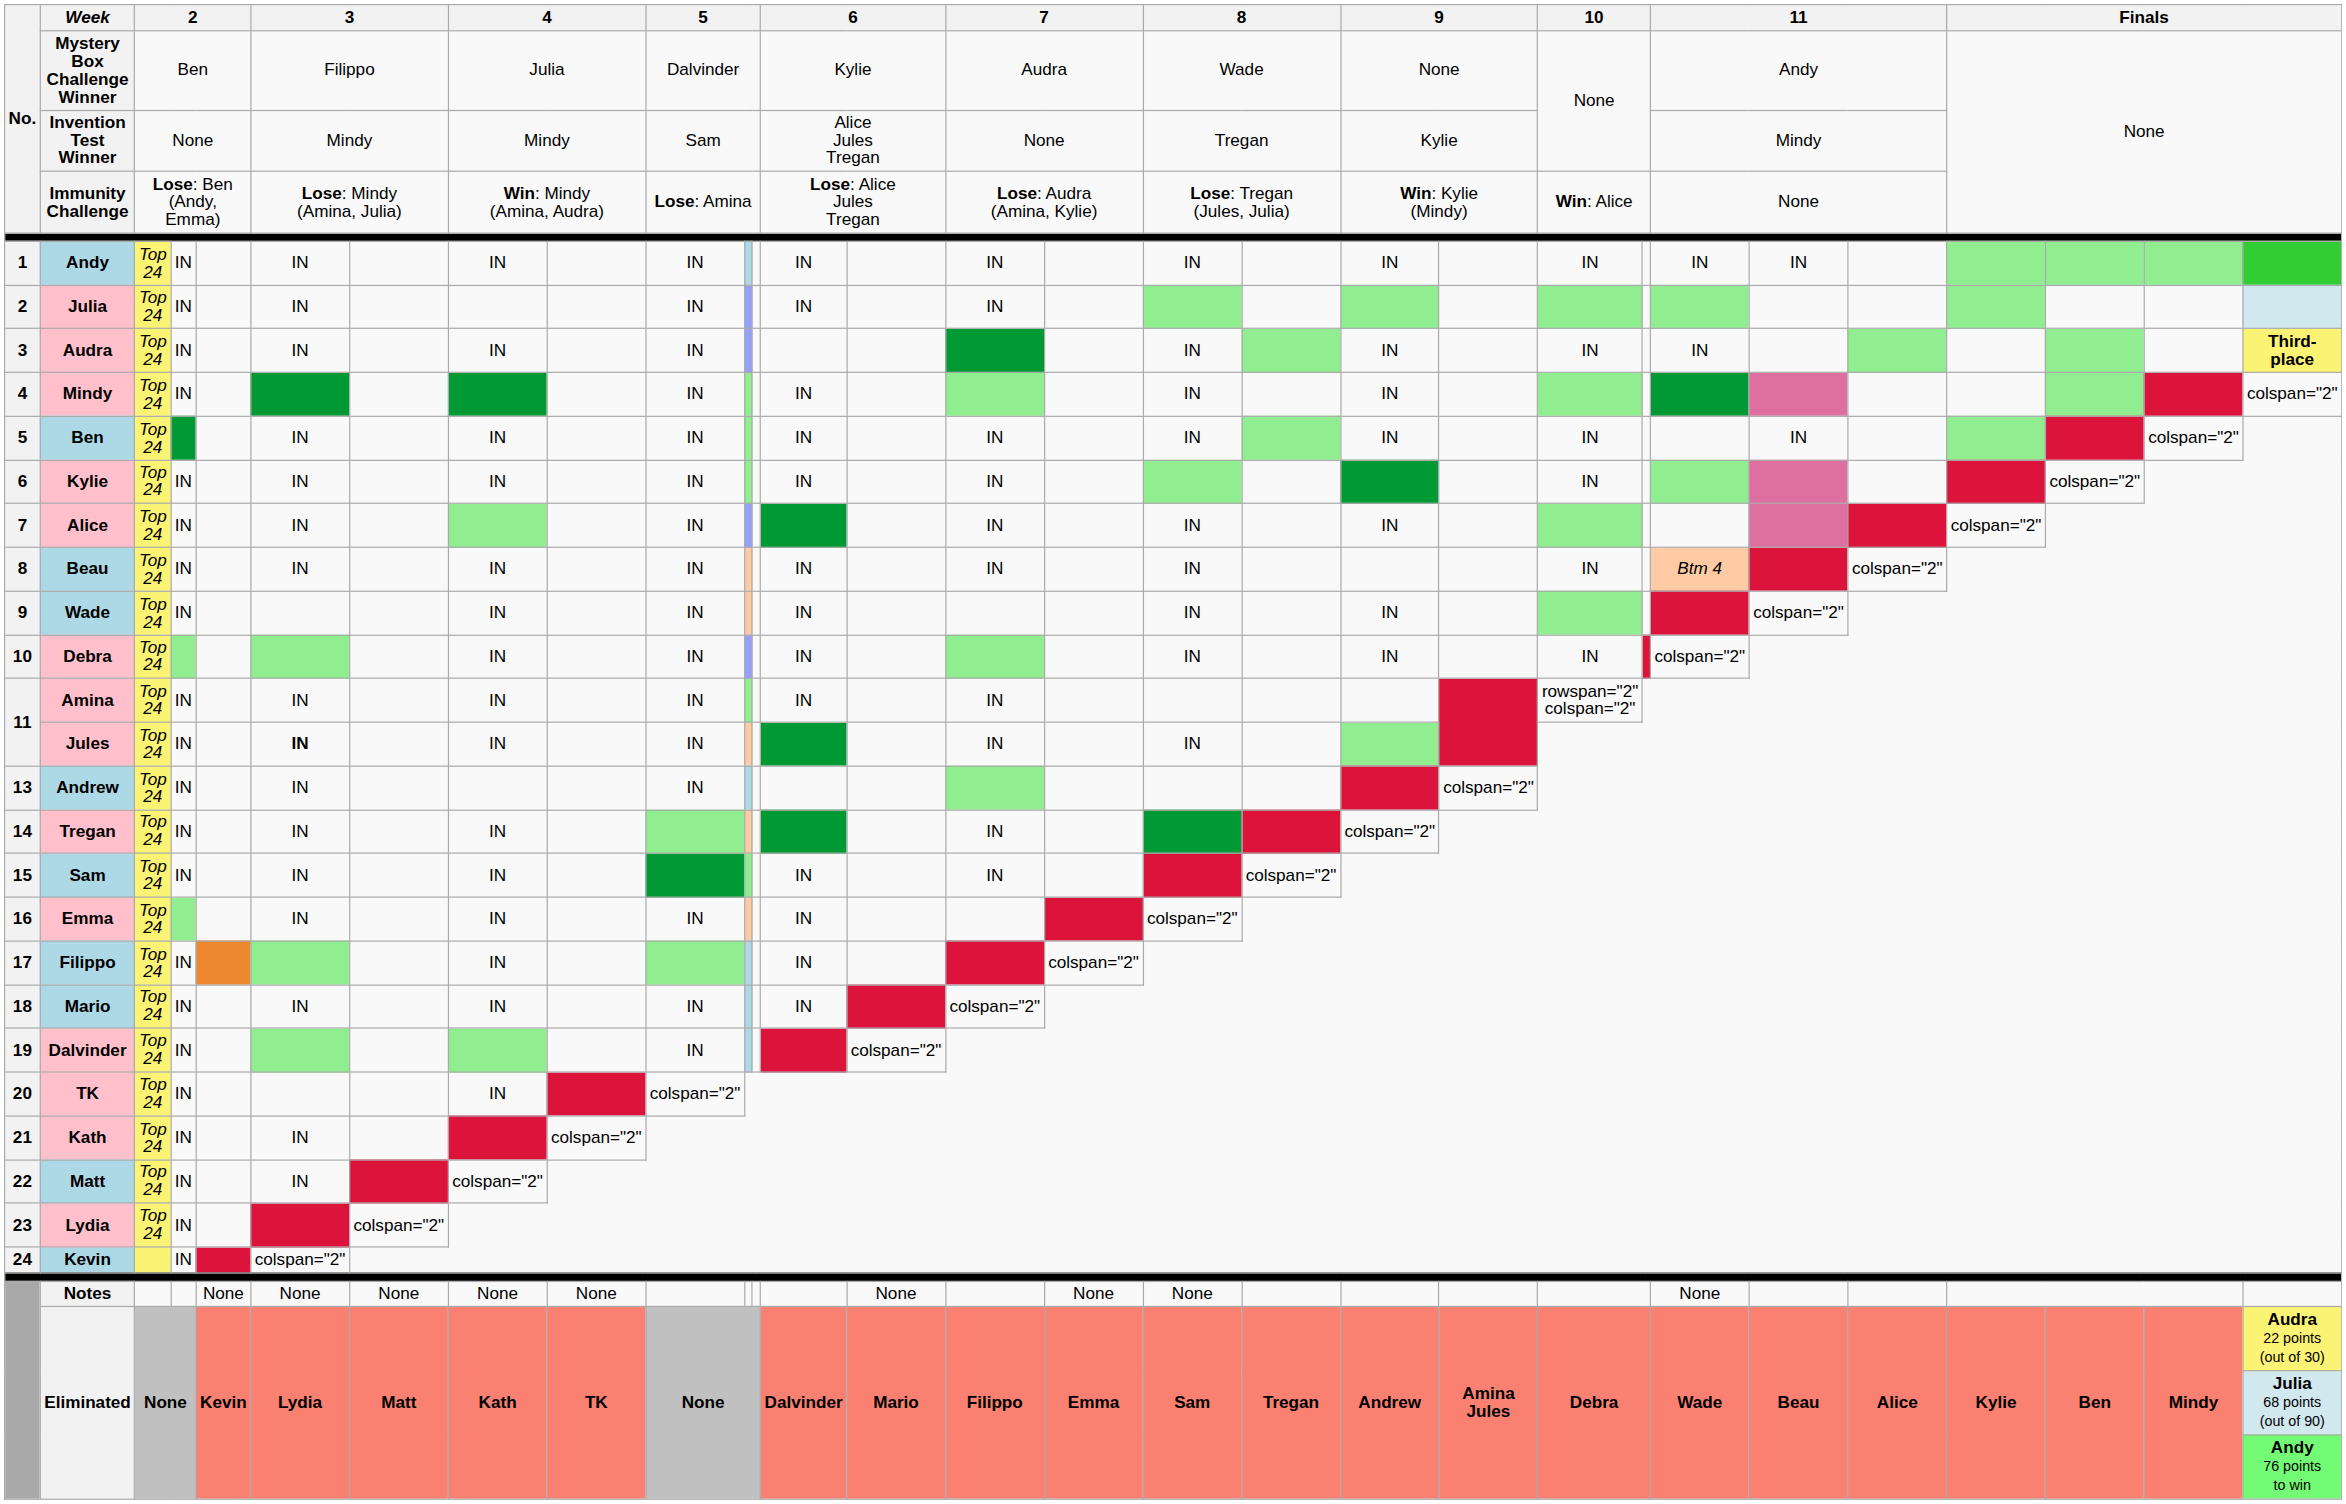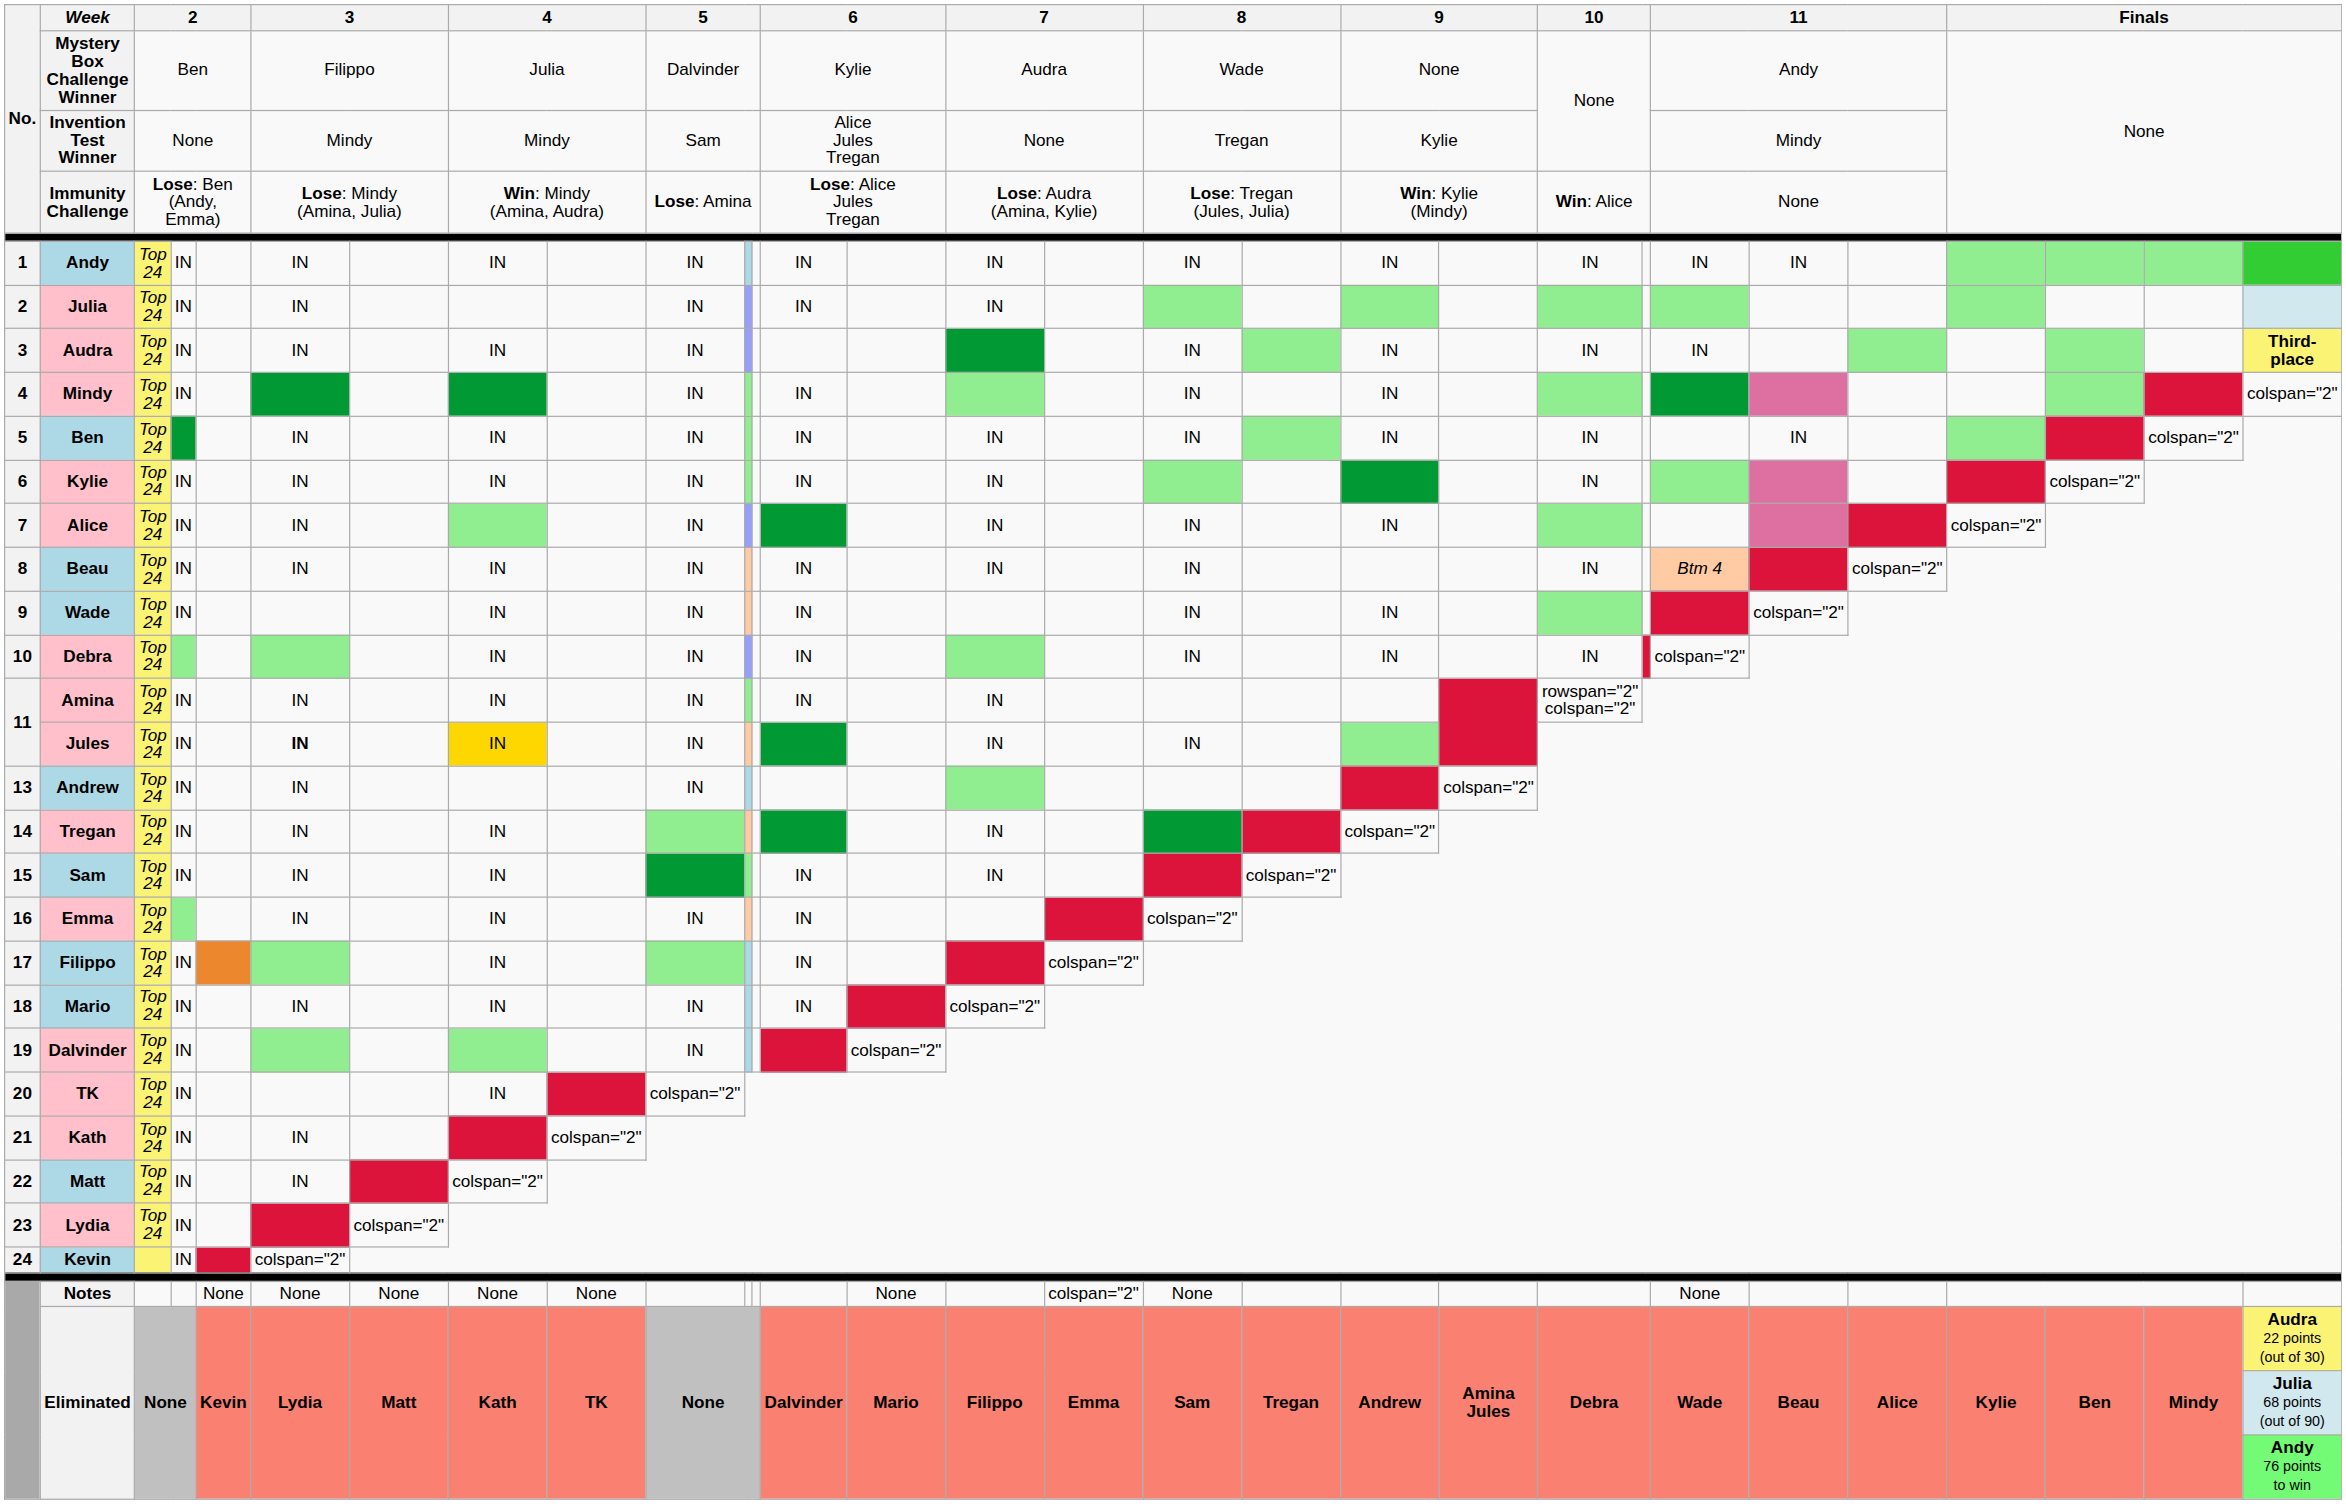(498, 744) no background -> (498, 744) gold background
(1093, 1294) None -> (1093, 1294) colspan="2"
